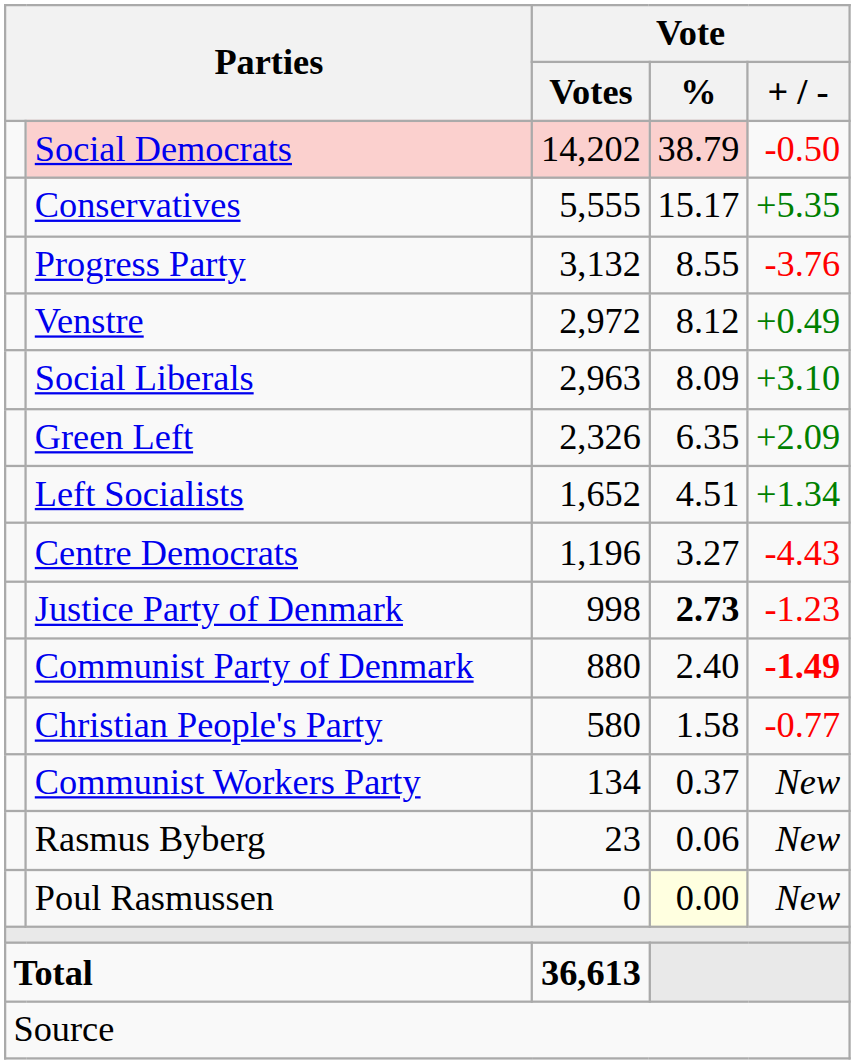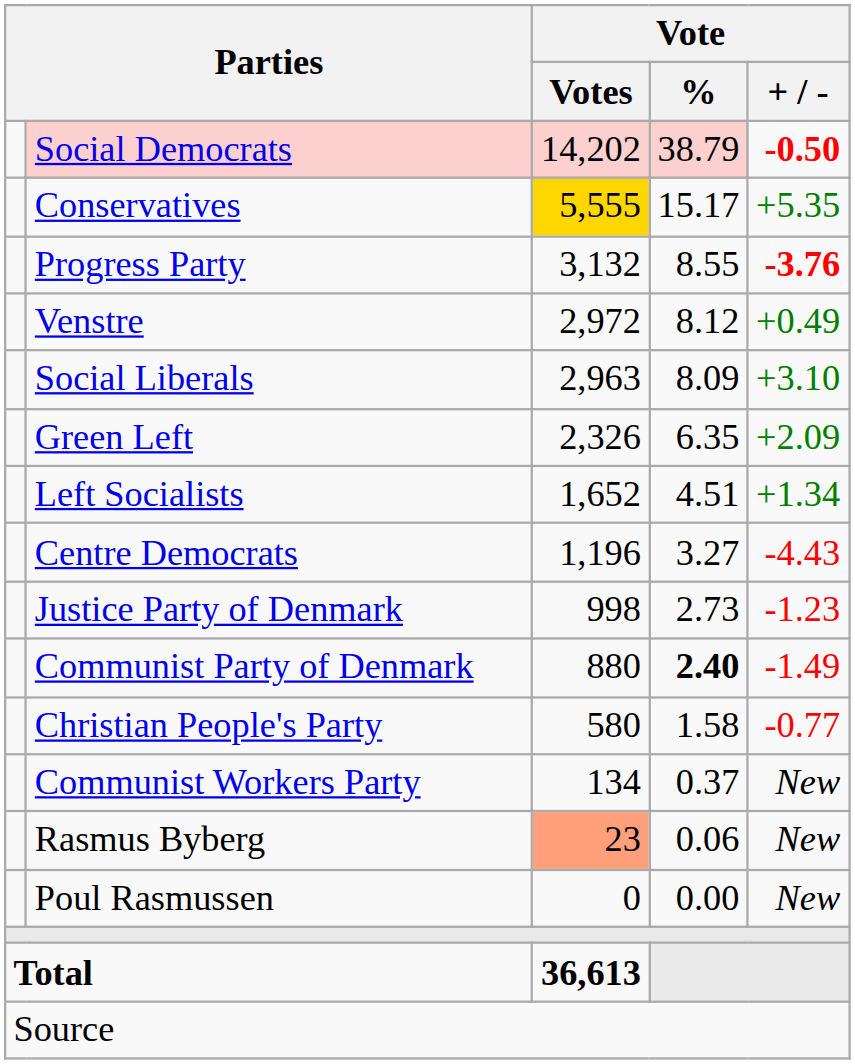(802, 148) normal -> (802, 148) bold
(600, 206) no background -> (600, 206) gold background
(802, 263) normal -> (802, 263) bold
(708, 609) bold -> (708, 609) normal
(708, 666) normal -> (708, 666) bold
(802, 666) bold -> (802, 666) normal
(623, 839) no background -> (623, 839) lightsalmon background
(708, 897) lightyellow background -> (708, 897) no background
